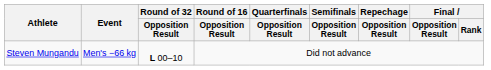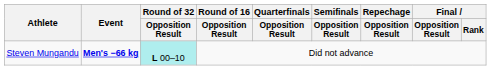(110, 53) normal -> (111, 53) bold
(166, 58) no background -> (168, 58) paleturquoise background
